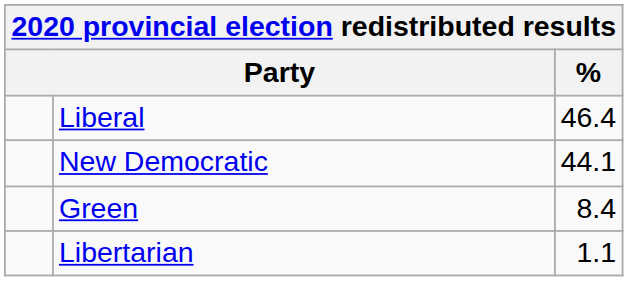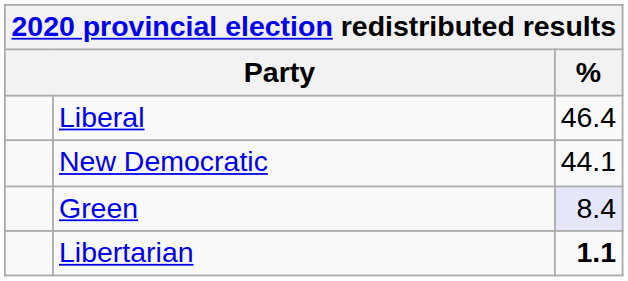(596, 207) no background -> (596, 207) lavender background
(596, 252) normal -> (596, 252) bold
